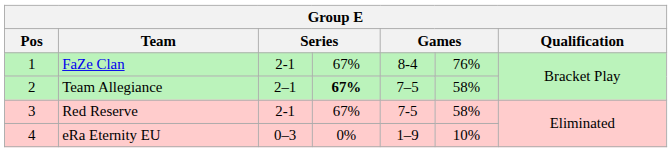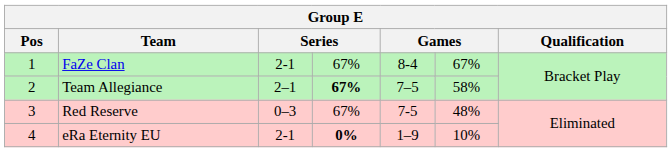(466, 64) 76% -> (466, 64) 67%
(285, 111) 2-1 -> (285, 111) 0–3
(466, 111) 58% -> (466, 111) 48%
(285, 135) 0–3 -> (285, 135) 2-1
(346, 135) normal -> (346, 135) bold
